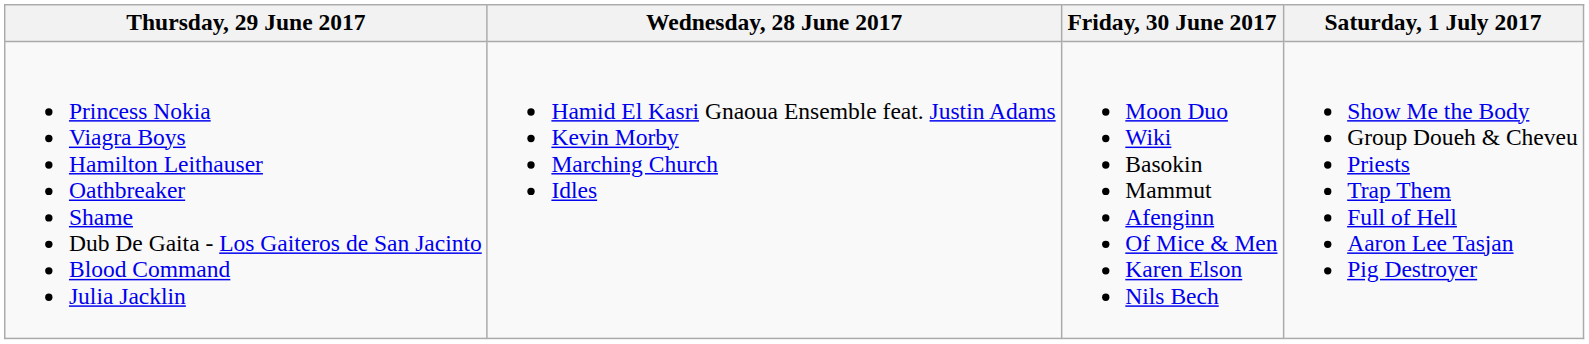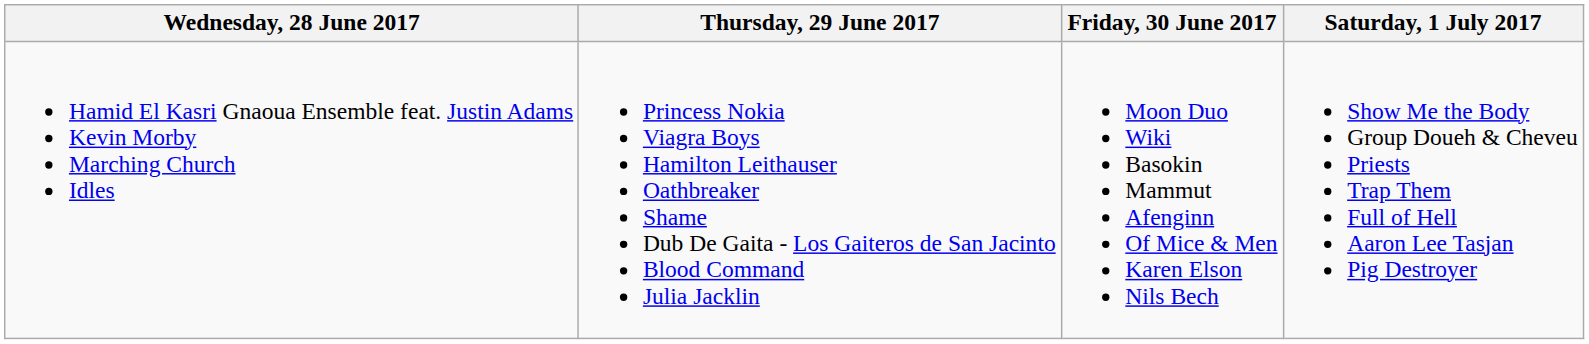columns swapped: (774, 23) <-> (246, 23)
